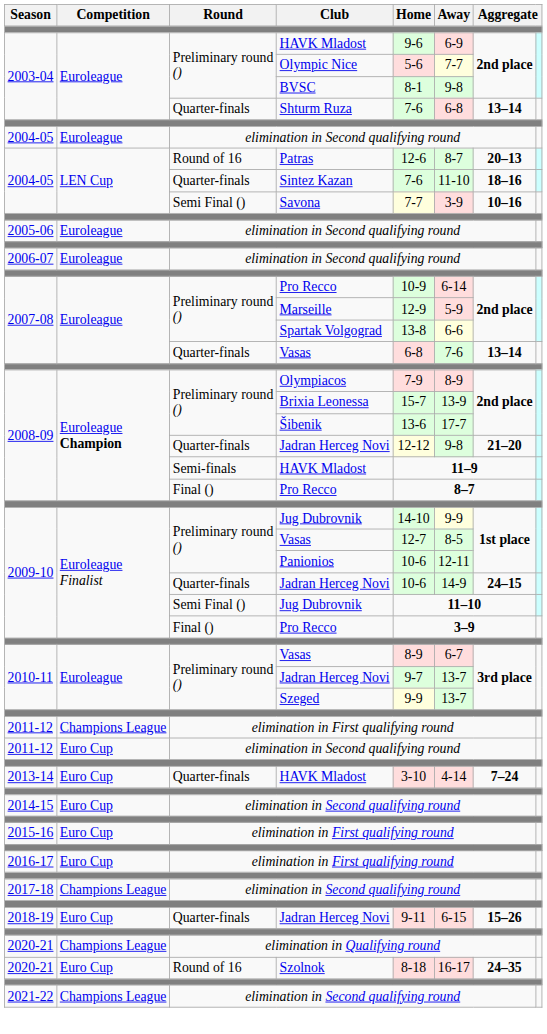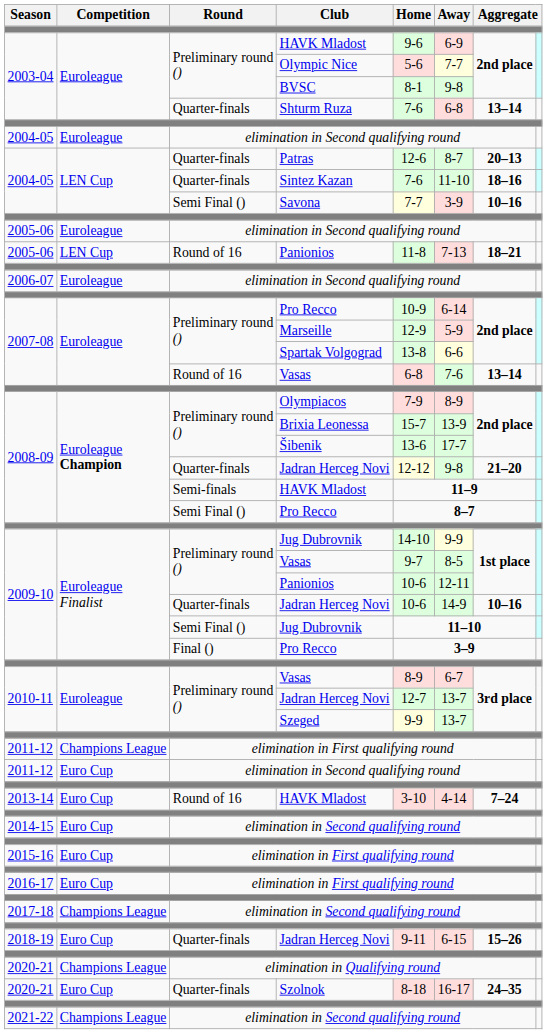(207, 159) Round of 16 -> (211, 159) Quarter-finals
+ row: (31, 252)
(211, 352) Quarter-finals -> (207, 374) Round of 16
(193, 489) Final () -> (209, 511) Semi Final ()
(414, 539) 12-7 -> (414, 561) 9-7
(505, 583) 24–15 -> (505, 605) 10–16
(414, 677) 9-7 -> (414, 699) 12-7
(211, 777) Quarter-finals -> (207, 798) Round of 16
(207, 967) Round of 16 -> (211, 989) Quarter-finals
